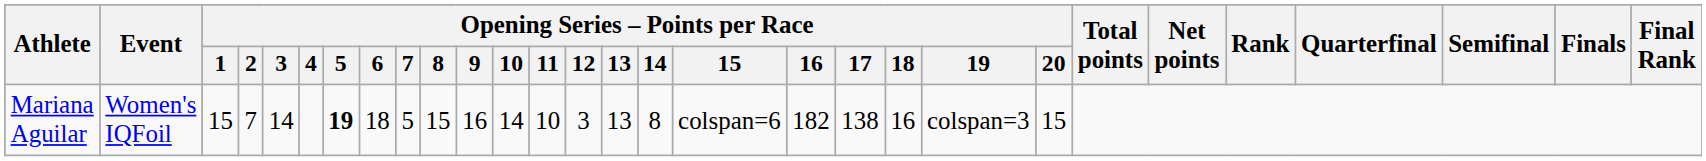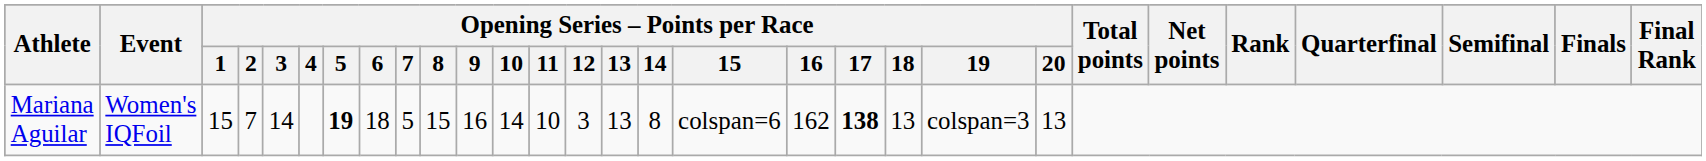(811, 120) 182 -> (811, 120) 162
(860, 120) normal -> (860, 120) bold
(903, 120) 16 -> (903, 120) 13
(1054, 120) 15 -> (1054, 120) 13
